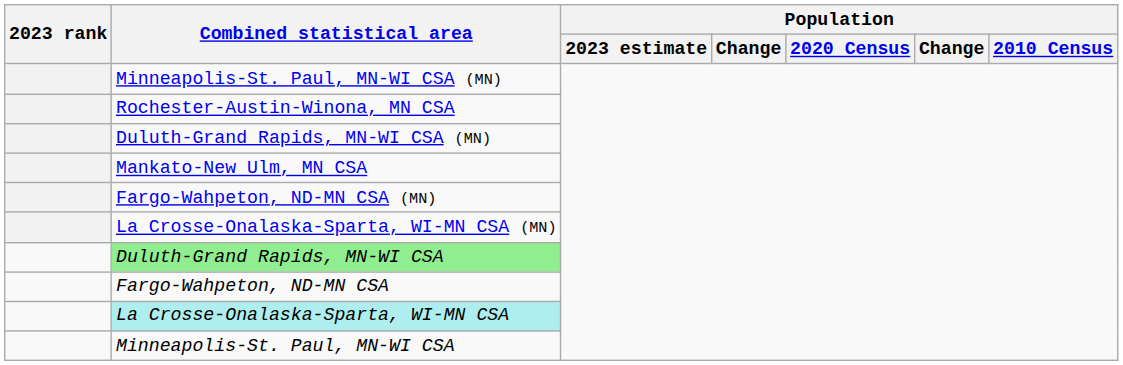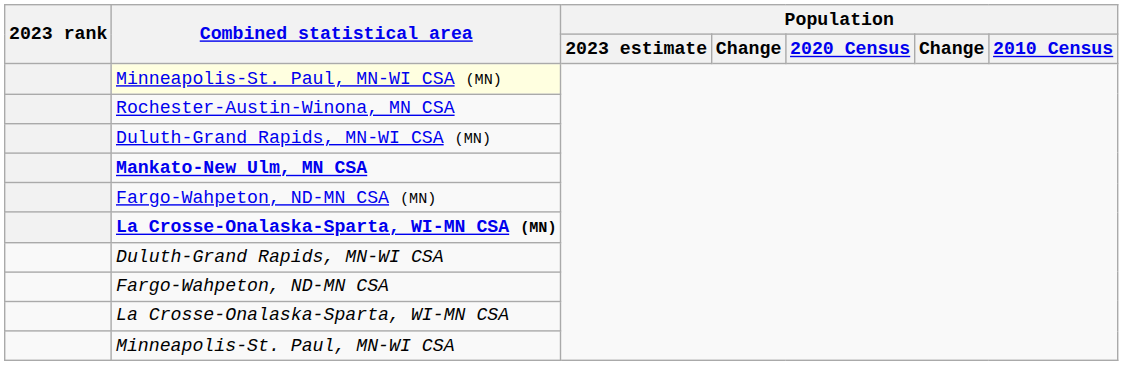(309, 79) no background -> (309, 79) lightyellow background
(242, 168) normal -> (242, 168) bold
(336, 227) normal -> (336, 227) bold
(280, 257) lightgreen background -> (280, 257) no background
(313, 316) paleturquoise background -> (313, 316) no background
